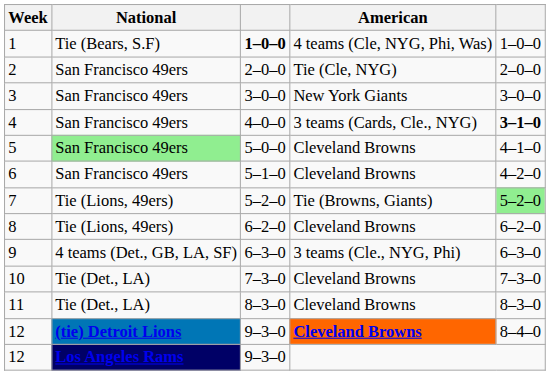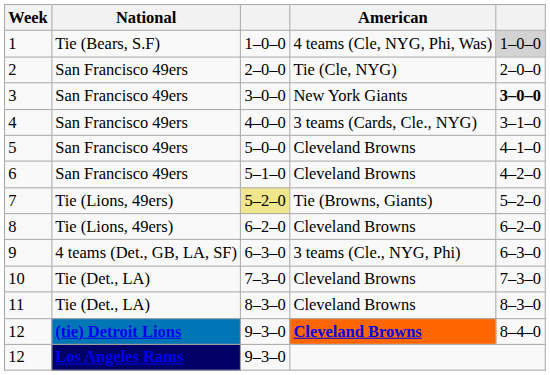(265, 43) bold -> (265, 43) normal
(520, 43) no background -> (520, 43) lightgrey background
(520, 95) normal -> (520, 95) bold
(520, 122) bold -> (520, 122) normal
(122, 148) lightgreen background -> (122, 148) no background
(265, 200) no background -> (265, 200) khaki background
(520, 200) lightgreen background -> (520, 200) no background
